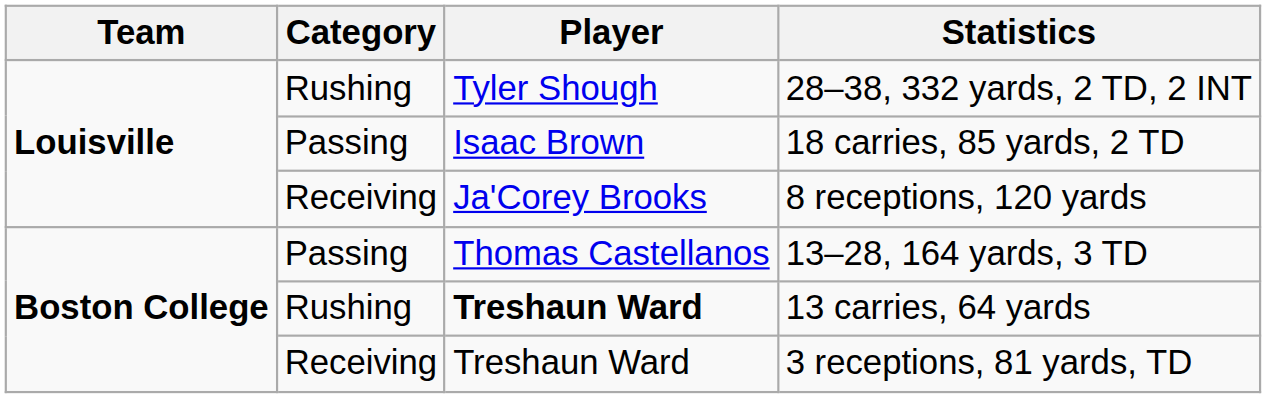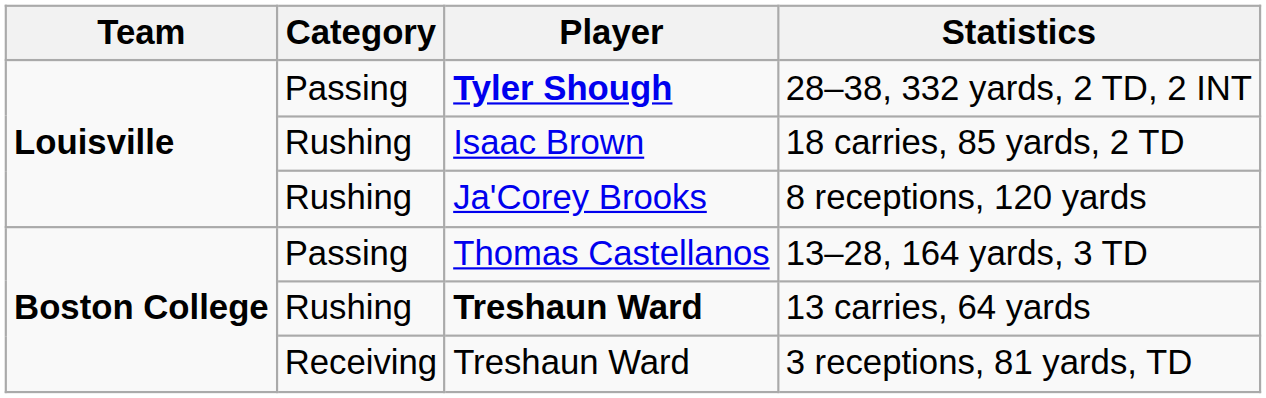(348, 87) Rushing -> (346, 87) Passing
(555, 87) normal -> (563, 87) bold
(346, 142) Passing -> (348, 142) Rushing
(361, 197) Receiving -> (348, 197) Rushing
